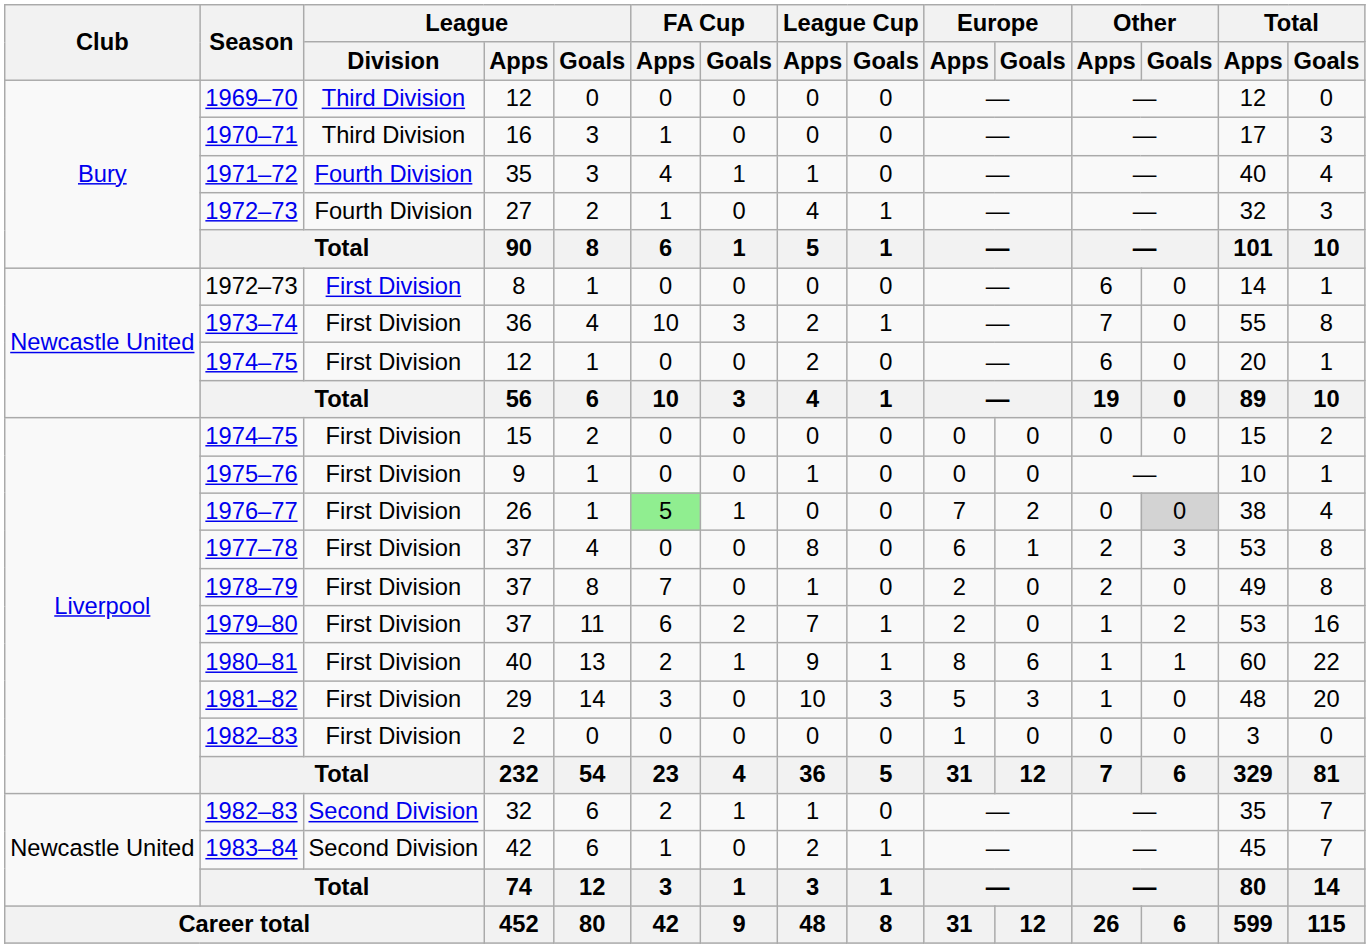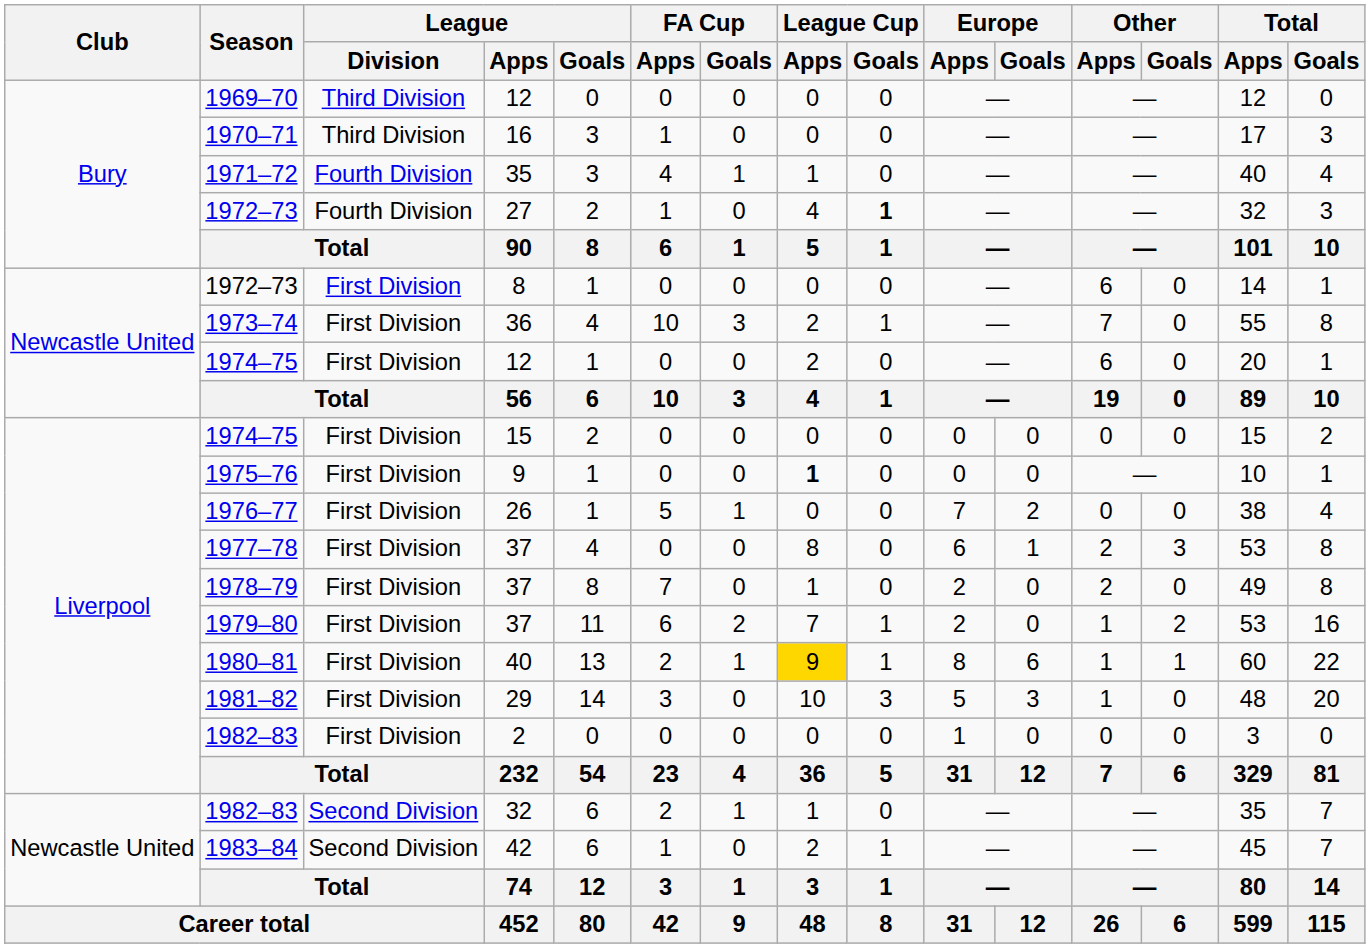(886, 211) normal -> (886, 211) bold
(812, 473) normal -> (812, 473) bold
(666, 511) lightgreen background -> (666, 511) no background
(1180, 511) lightgrey background -> (1180, 511) no background
(812, 661) no background -> (812, 661) gold background
